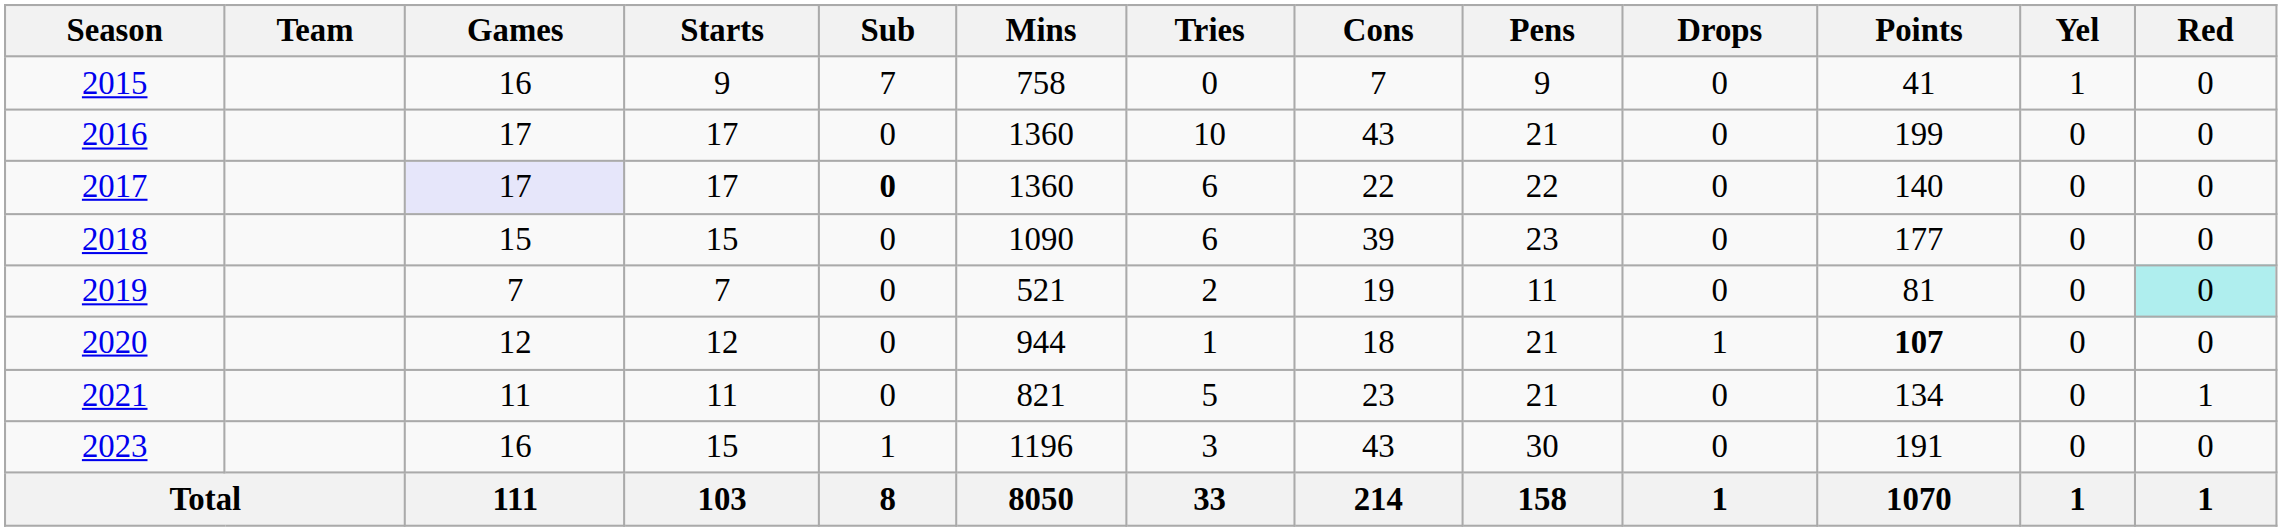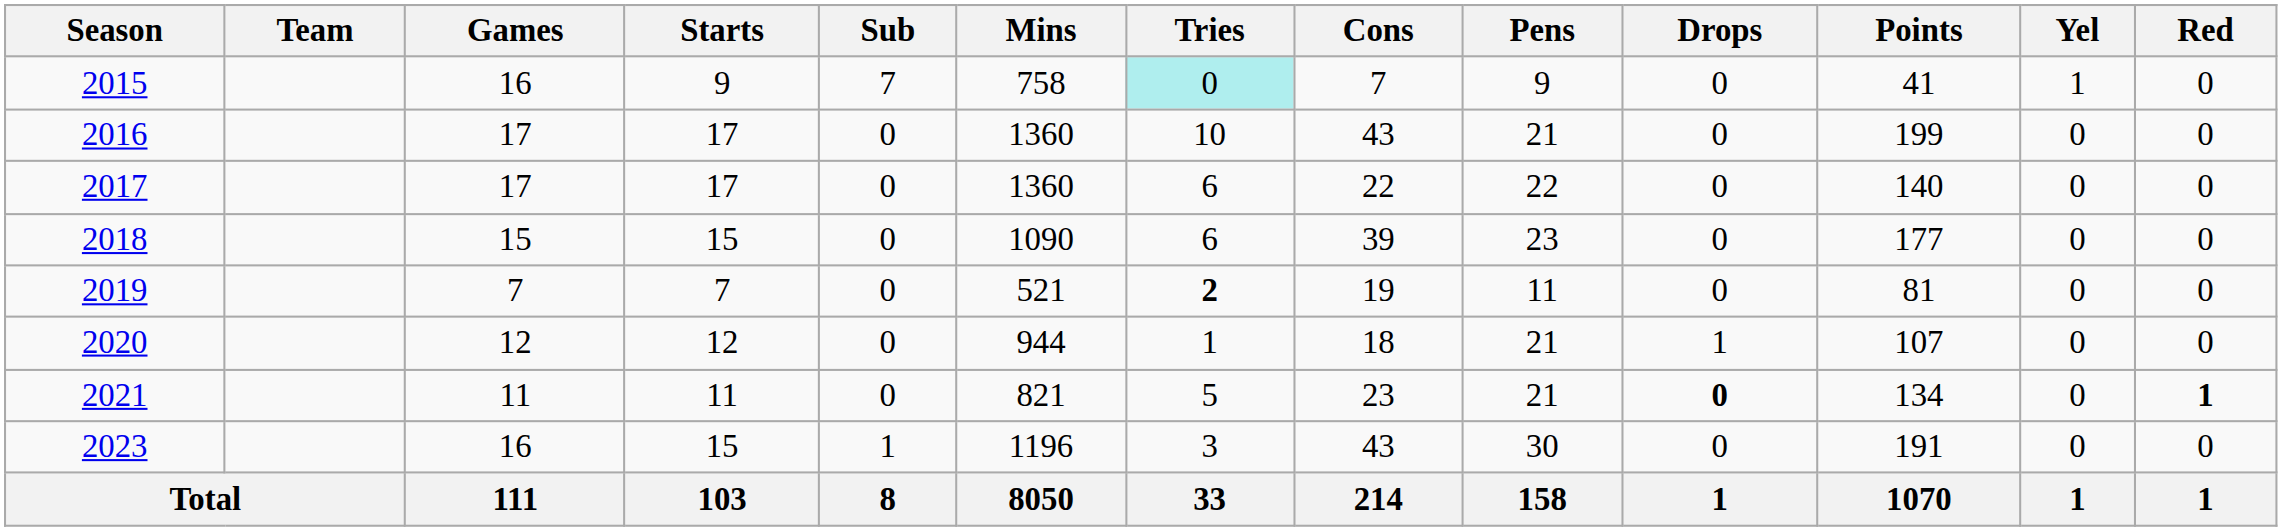(1210, 82) no background -> (1210, 82) paleturquoise background
(515, 186) lavender background -> (515, 186) no background
(888, 186) bold -> (888, 186) normal
(1210, 290) normal -> (1210, 290) bold
(2206, 290) paleturquoise background -> (2206, 290) no background
(1919, 342) bold -> (1919, 342) normal
(1720, 394) normal -> (1720, 394) bold
(2206, 394) normal -> (2206, 394) bold
